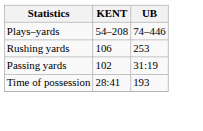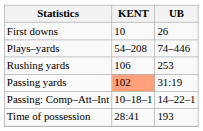+ row: (32, 31)
(104, 65) no background -> (122, 83) lightsalmon background
+ row: (58, 100)
